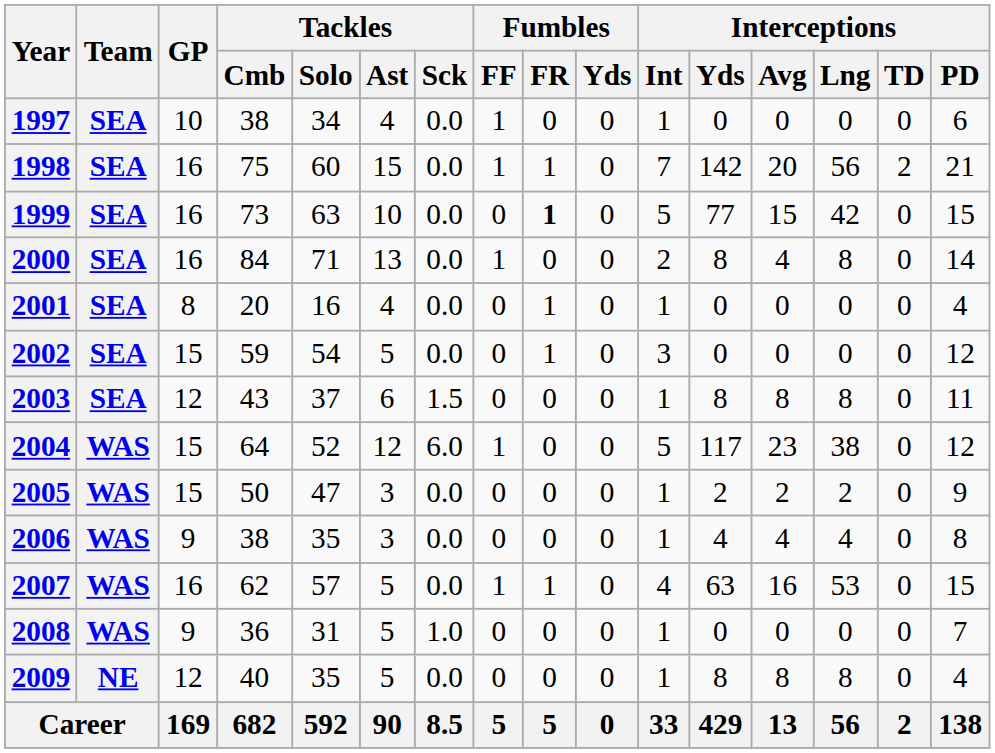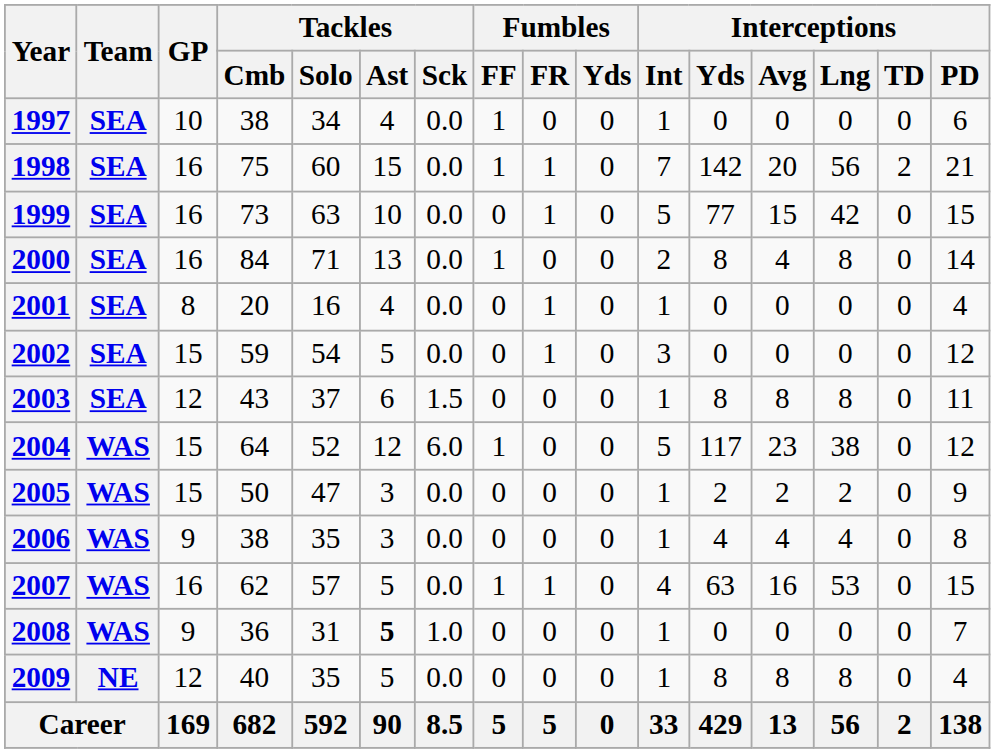(550, 213) bold -> (550, 213) normal
(387, 631) normal -> (387, 631) bold
